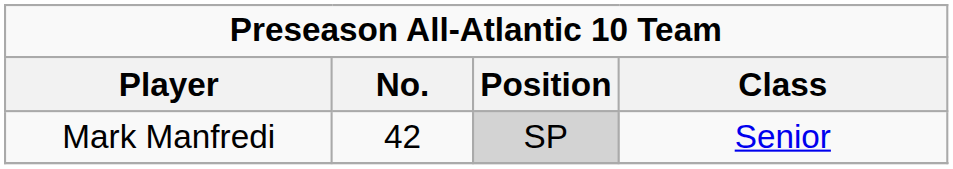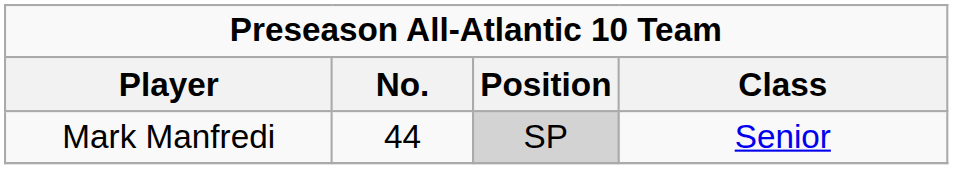(402, 136) 42 -> (402, 136) 44
